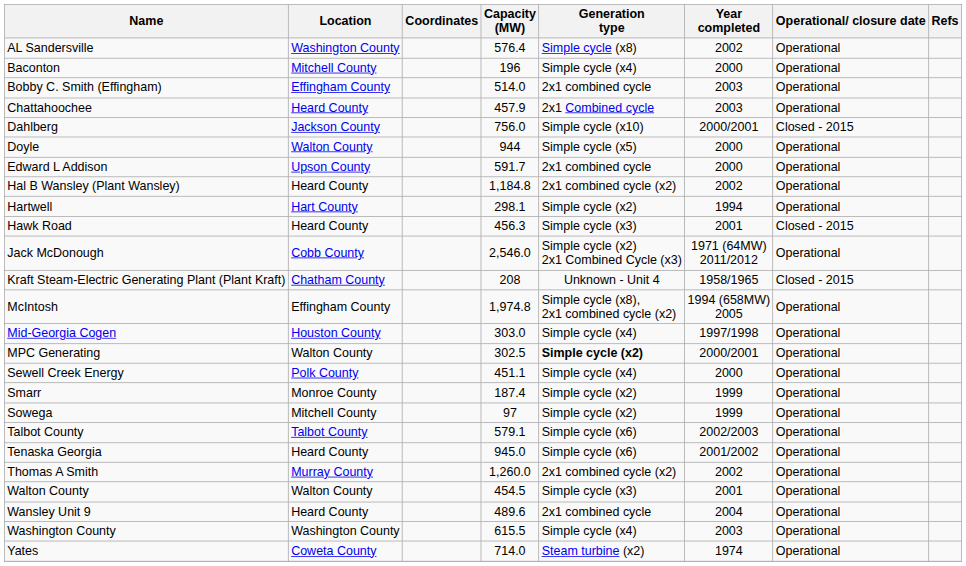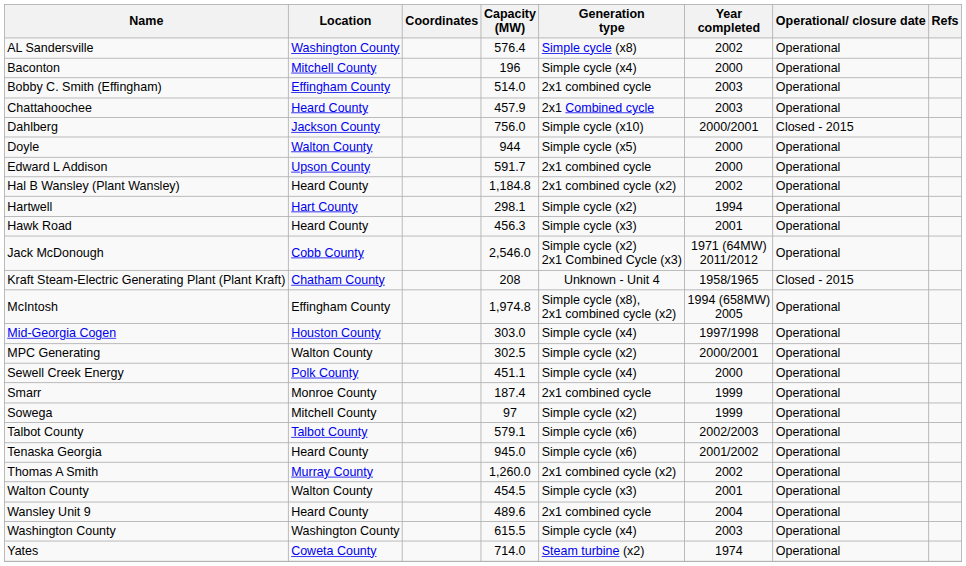(815, 226) Closed - 2015 -> (808, 226) Operational
(592, 353) bold -> (589, 353) normal
(589, 392) Simple cycle (x2) -> (597, 392) 2x1 combined cycle
